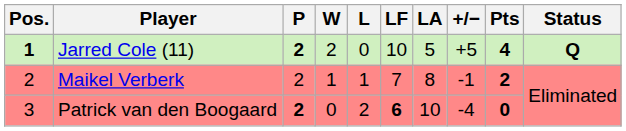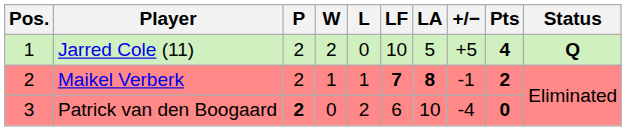(29, 49) bold -> (29, 49) normal
(299, 49) bold -> (299, 49) normal
(397, 79) normal -> (397, 79) bold
(430, 79) normal -> (430, 79) bold
(397, 110) bold -> (397, 110) normal
